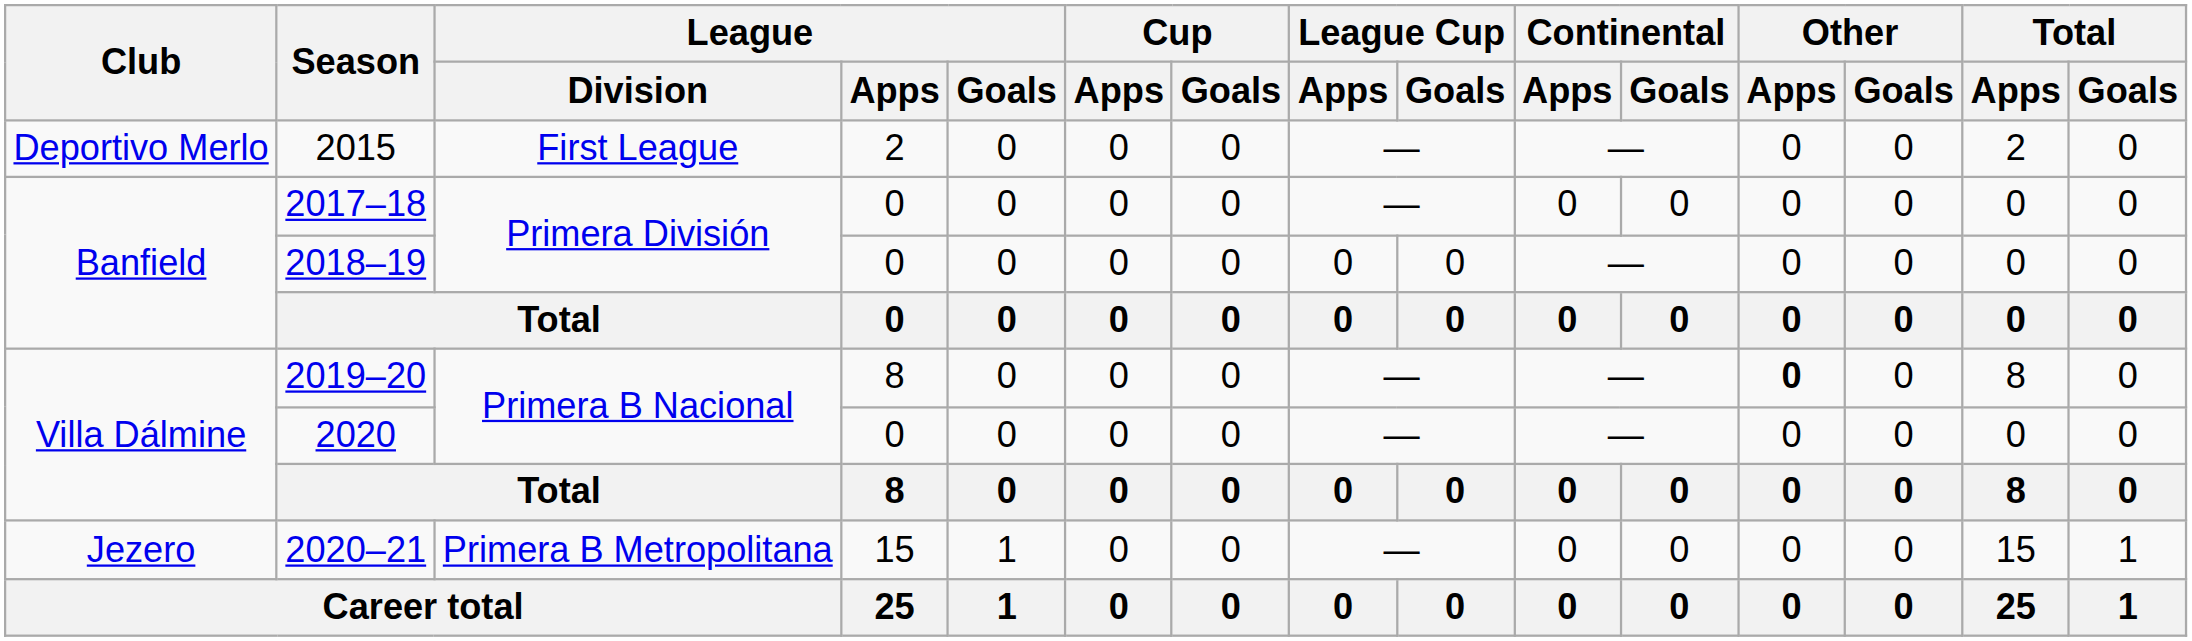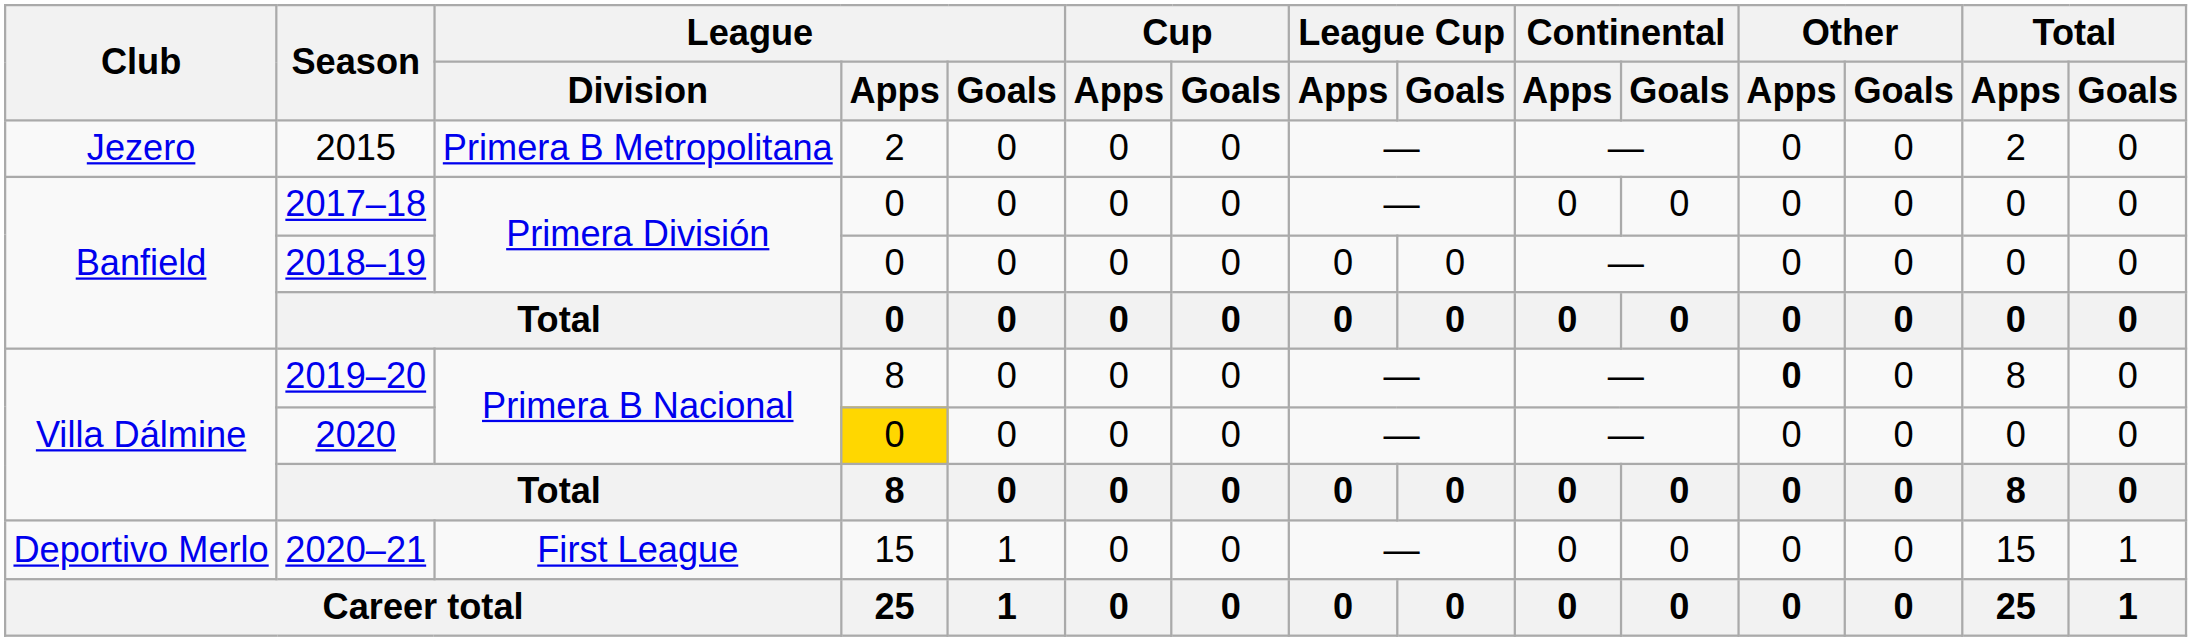(141, 147) Deportivo Merlo -> (141, 147) Jezero
(638, 147) First League -> (638, 147) Primera B Metropolitana
(895, 434) no background -> (895, 434) gold background
(141, 549) Jezero -> (141, 549) Deportivo Merlo
(638, 549) Primera B Metropolitana -> (638, 549) First League
